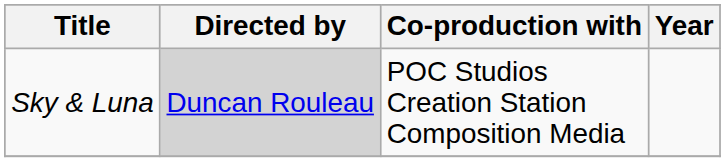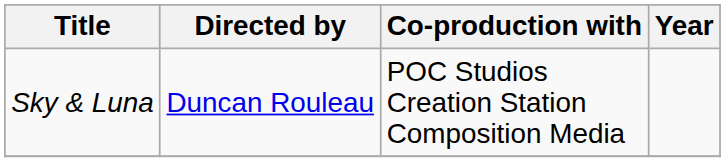(270, 102) lightgrey background -> (270, 102) no background
